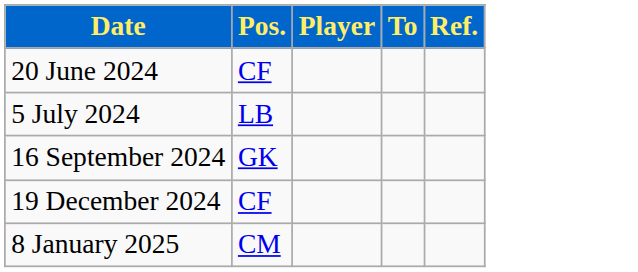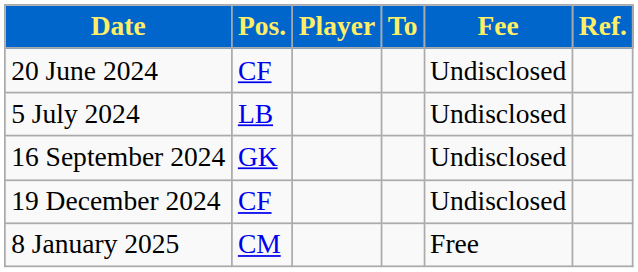+ column: (498, 26)
